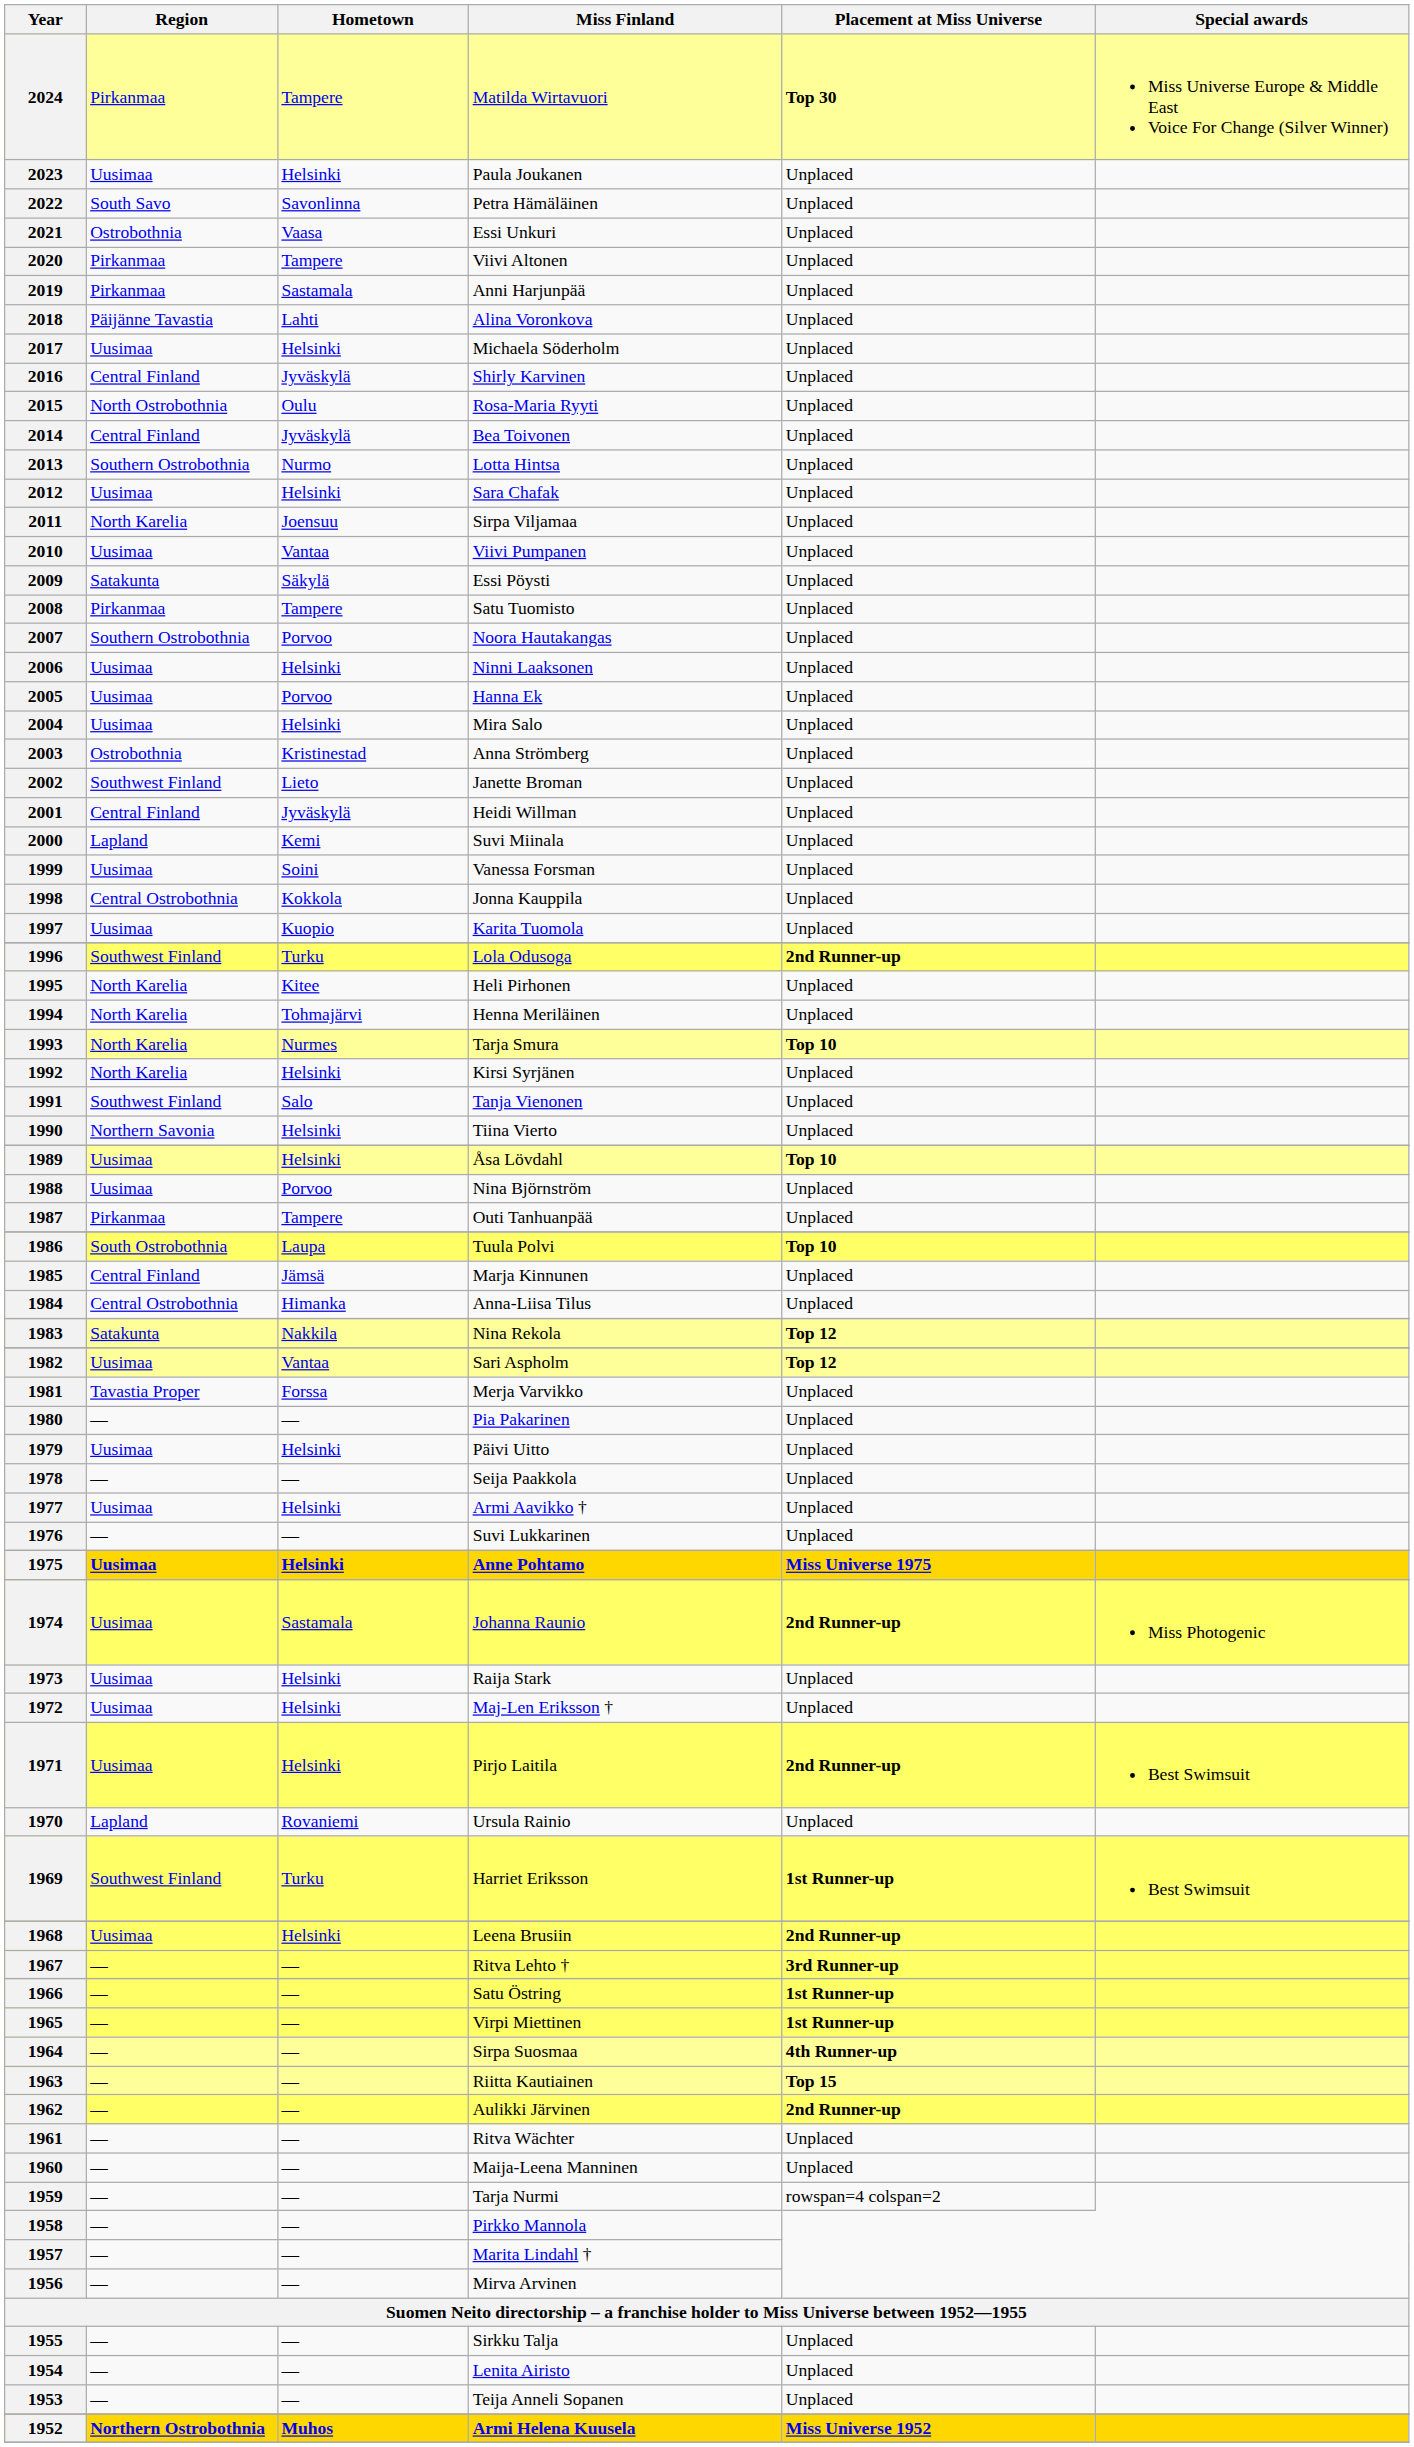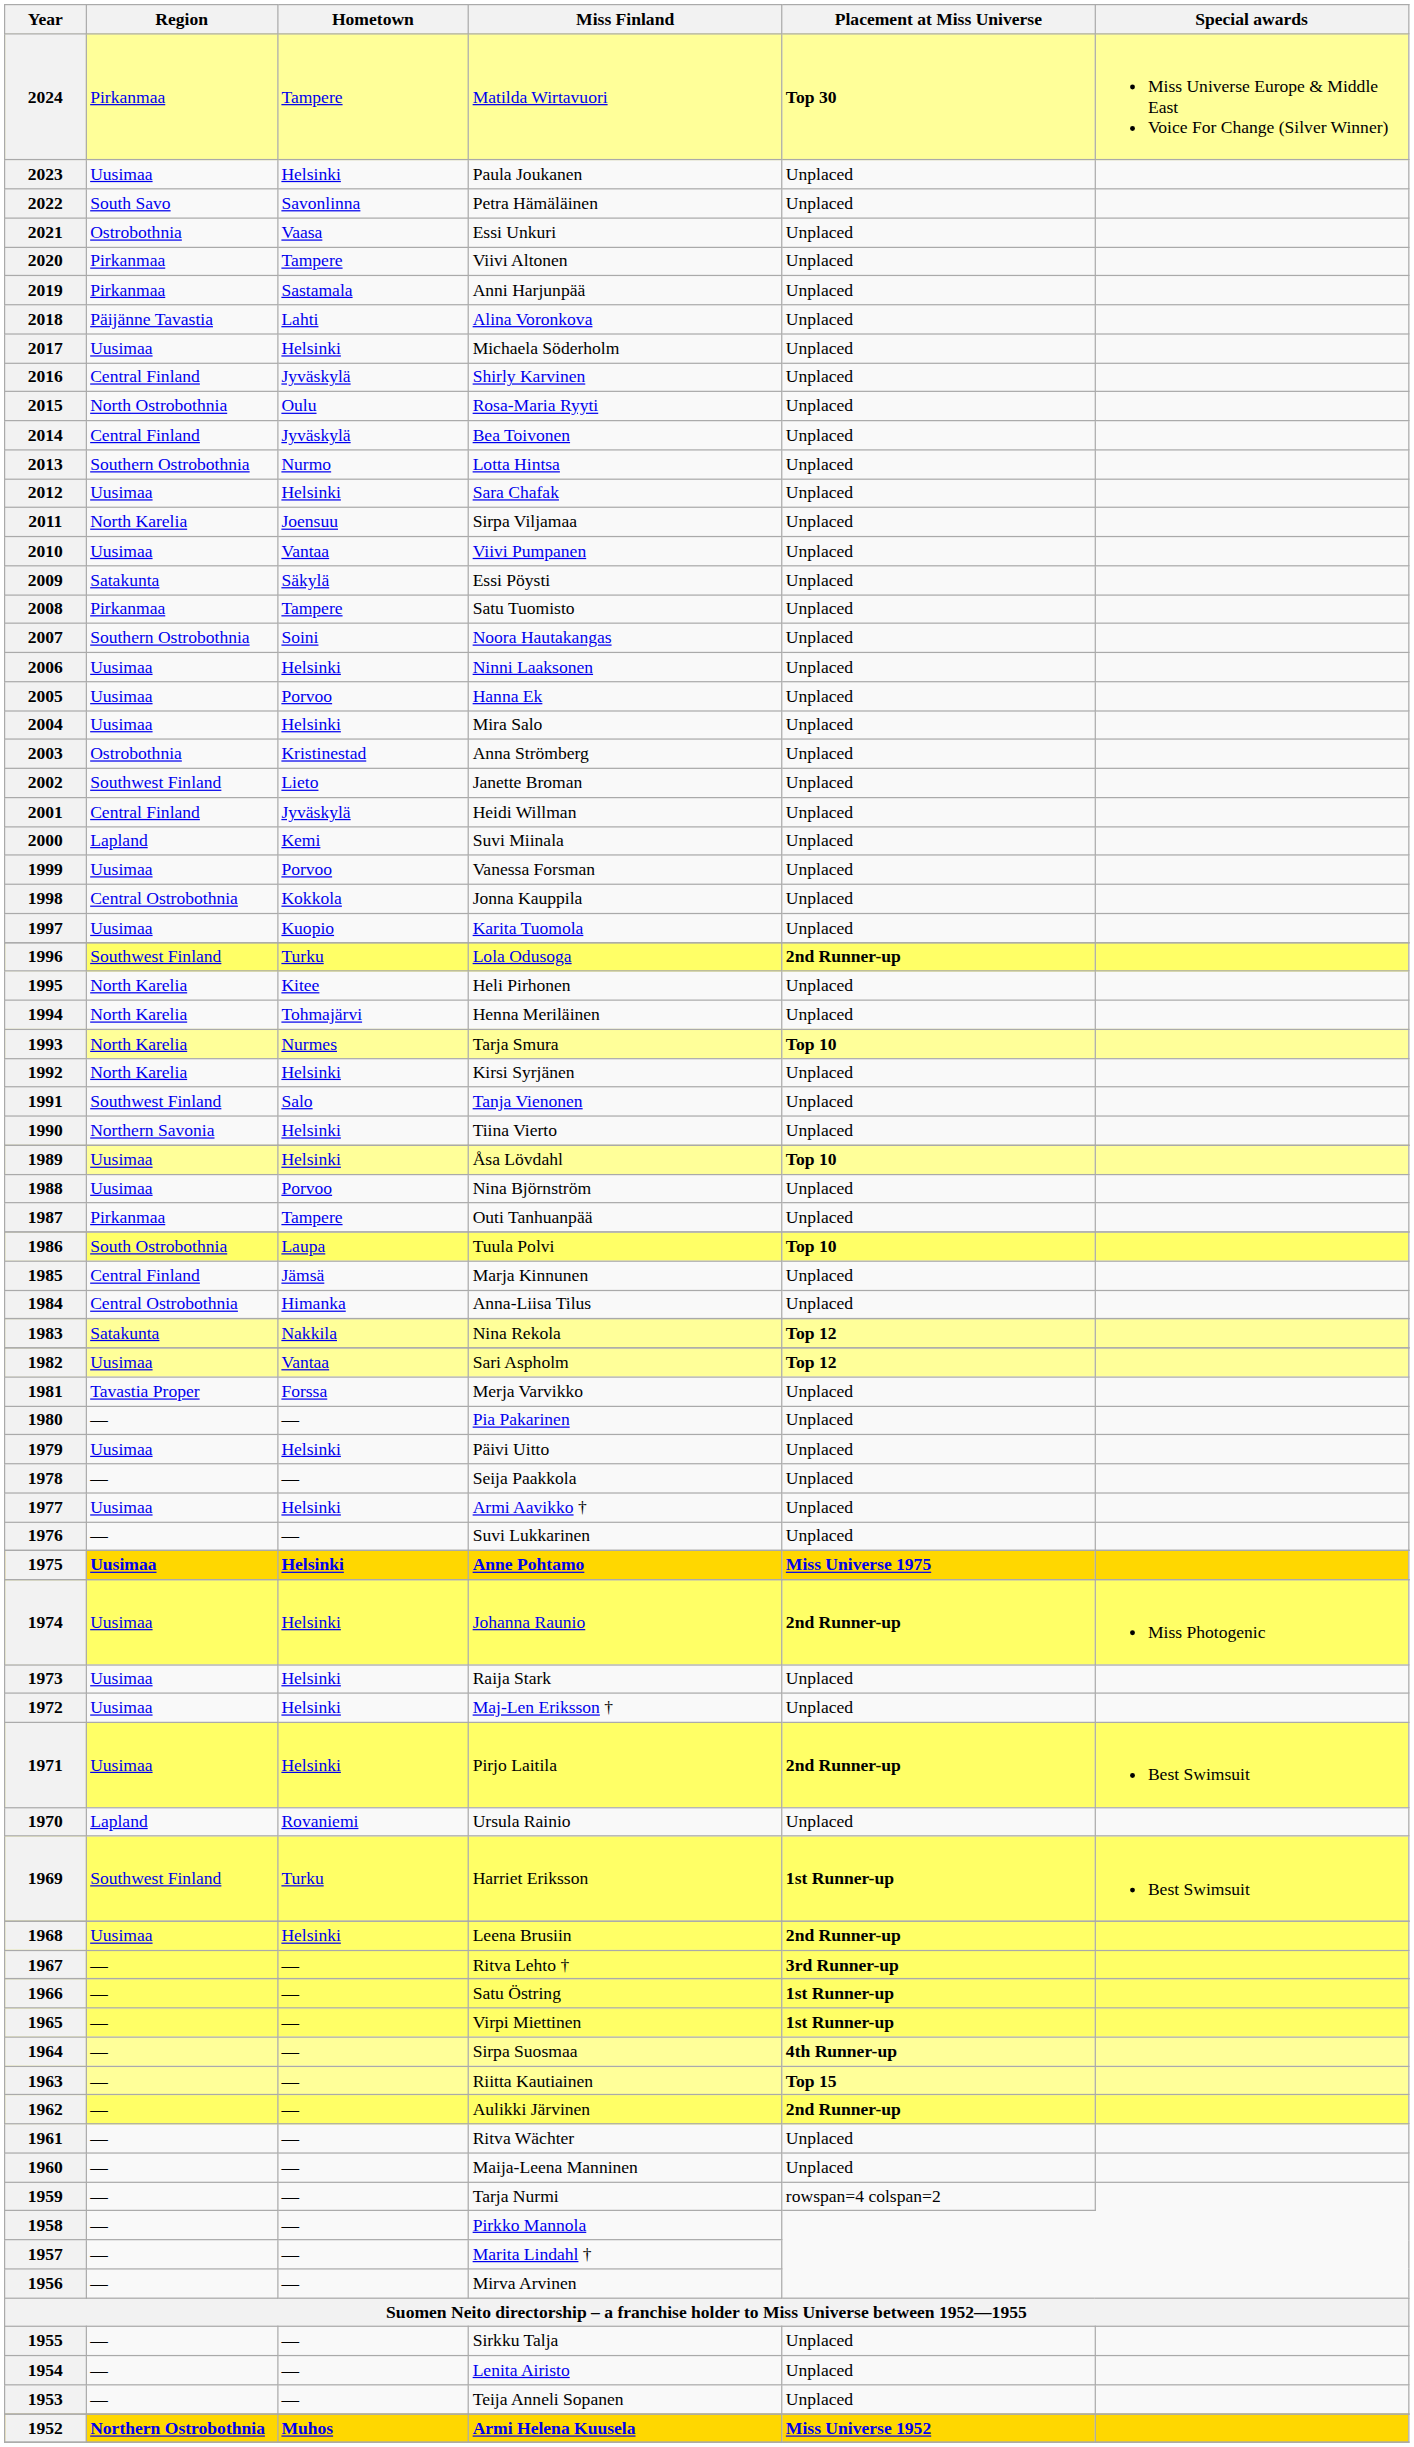(307, 638) Porvoo -> (300, 638) Soini
(300, 870) Soini -> (307, 870) Porvoo
(317, 1622) Sastamala -> (311, 1622) Helsinki
